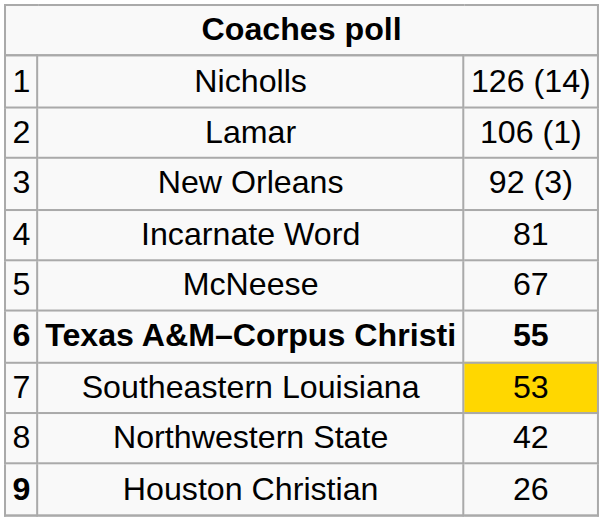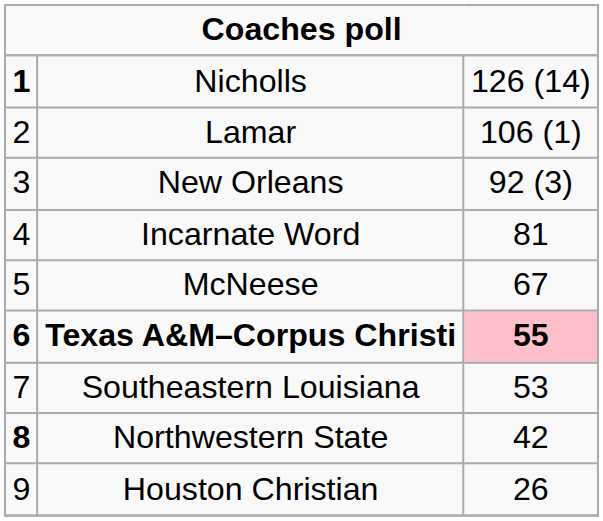(21, 81) normal -> (21, 81) bold
(531, 336) no background -> (531, 336) pink background
(531, 387) gold background -> (531, 387) no background
(21, 438) normal -> (21, 438) bold
(21, 489) bold -> (21, 489) normal
